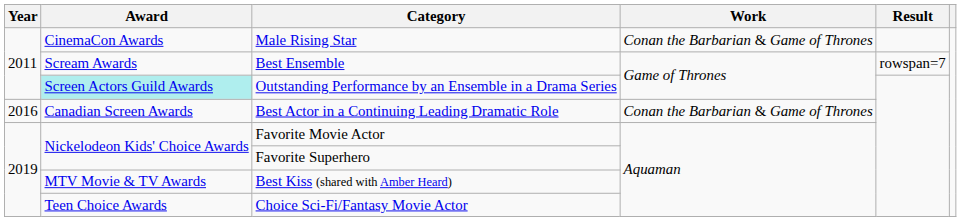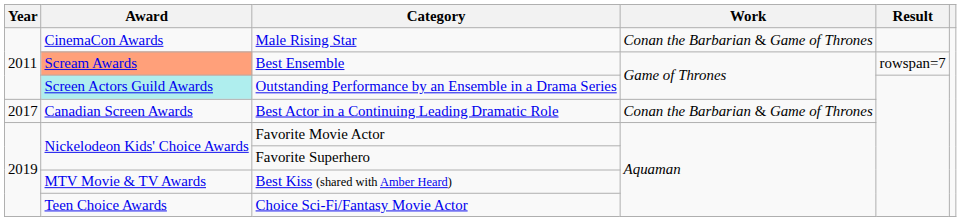(91, 63) no background -> (91, 63) lightsalmon background
(23, 110) 2016 -> (23, 110) 2017
